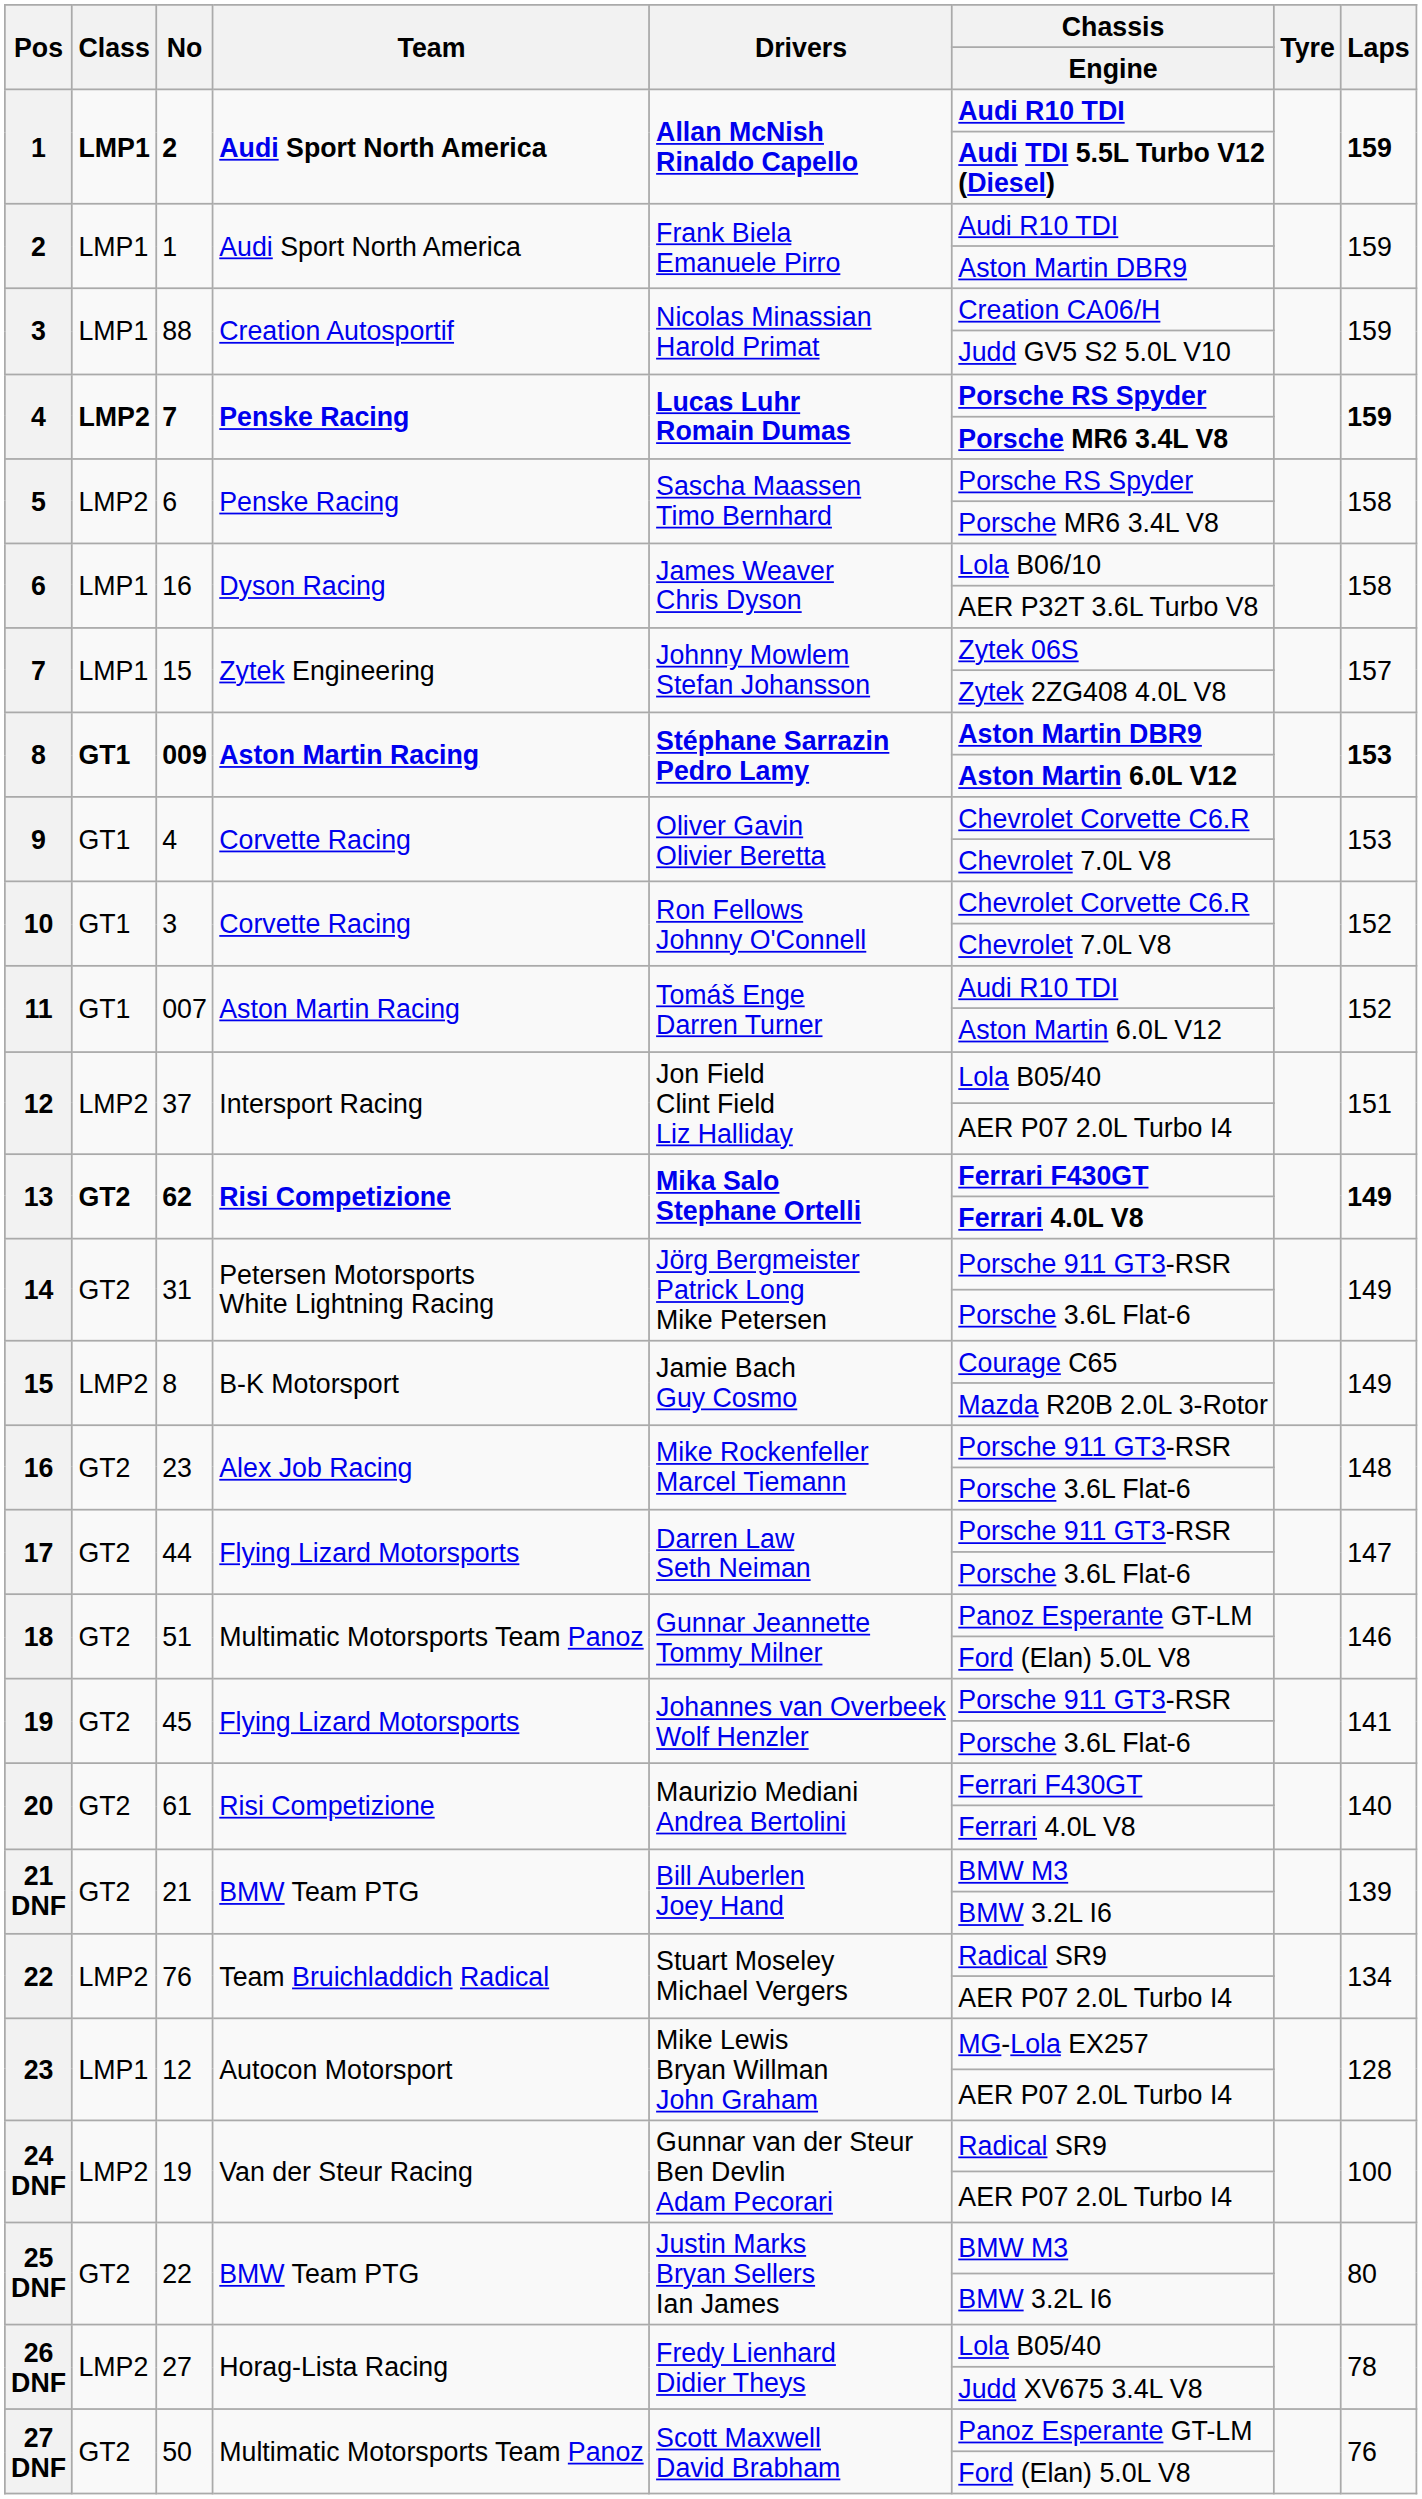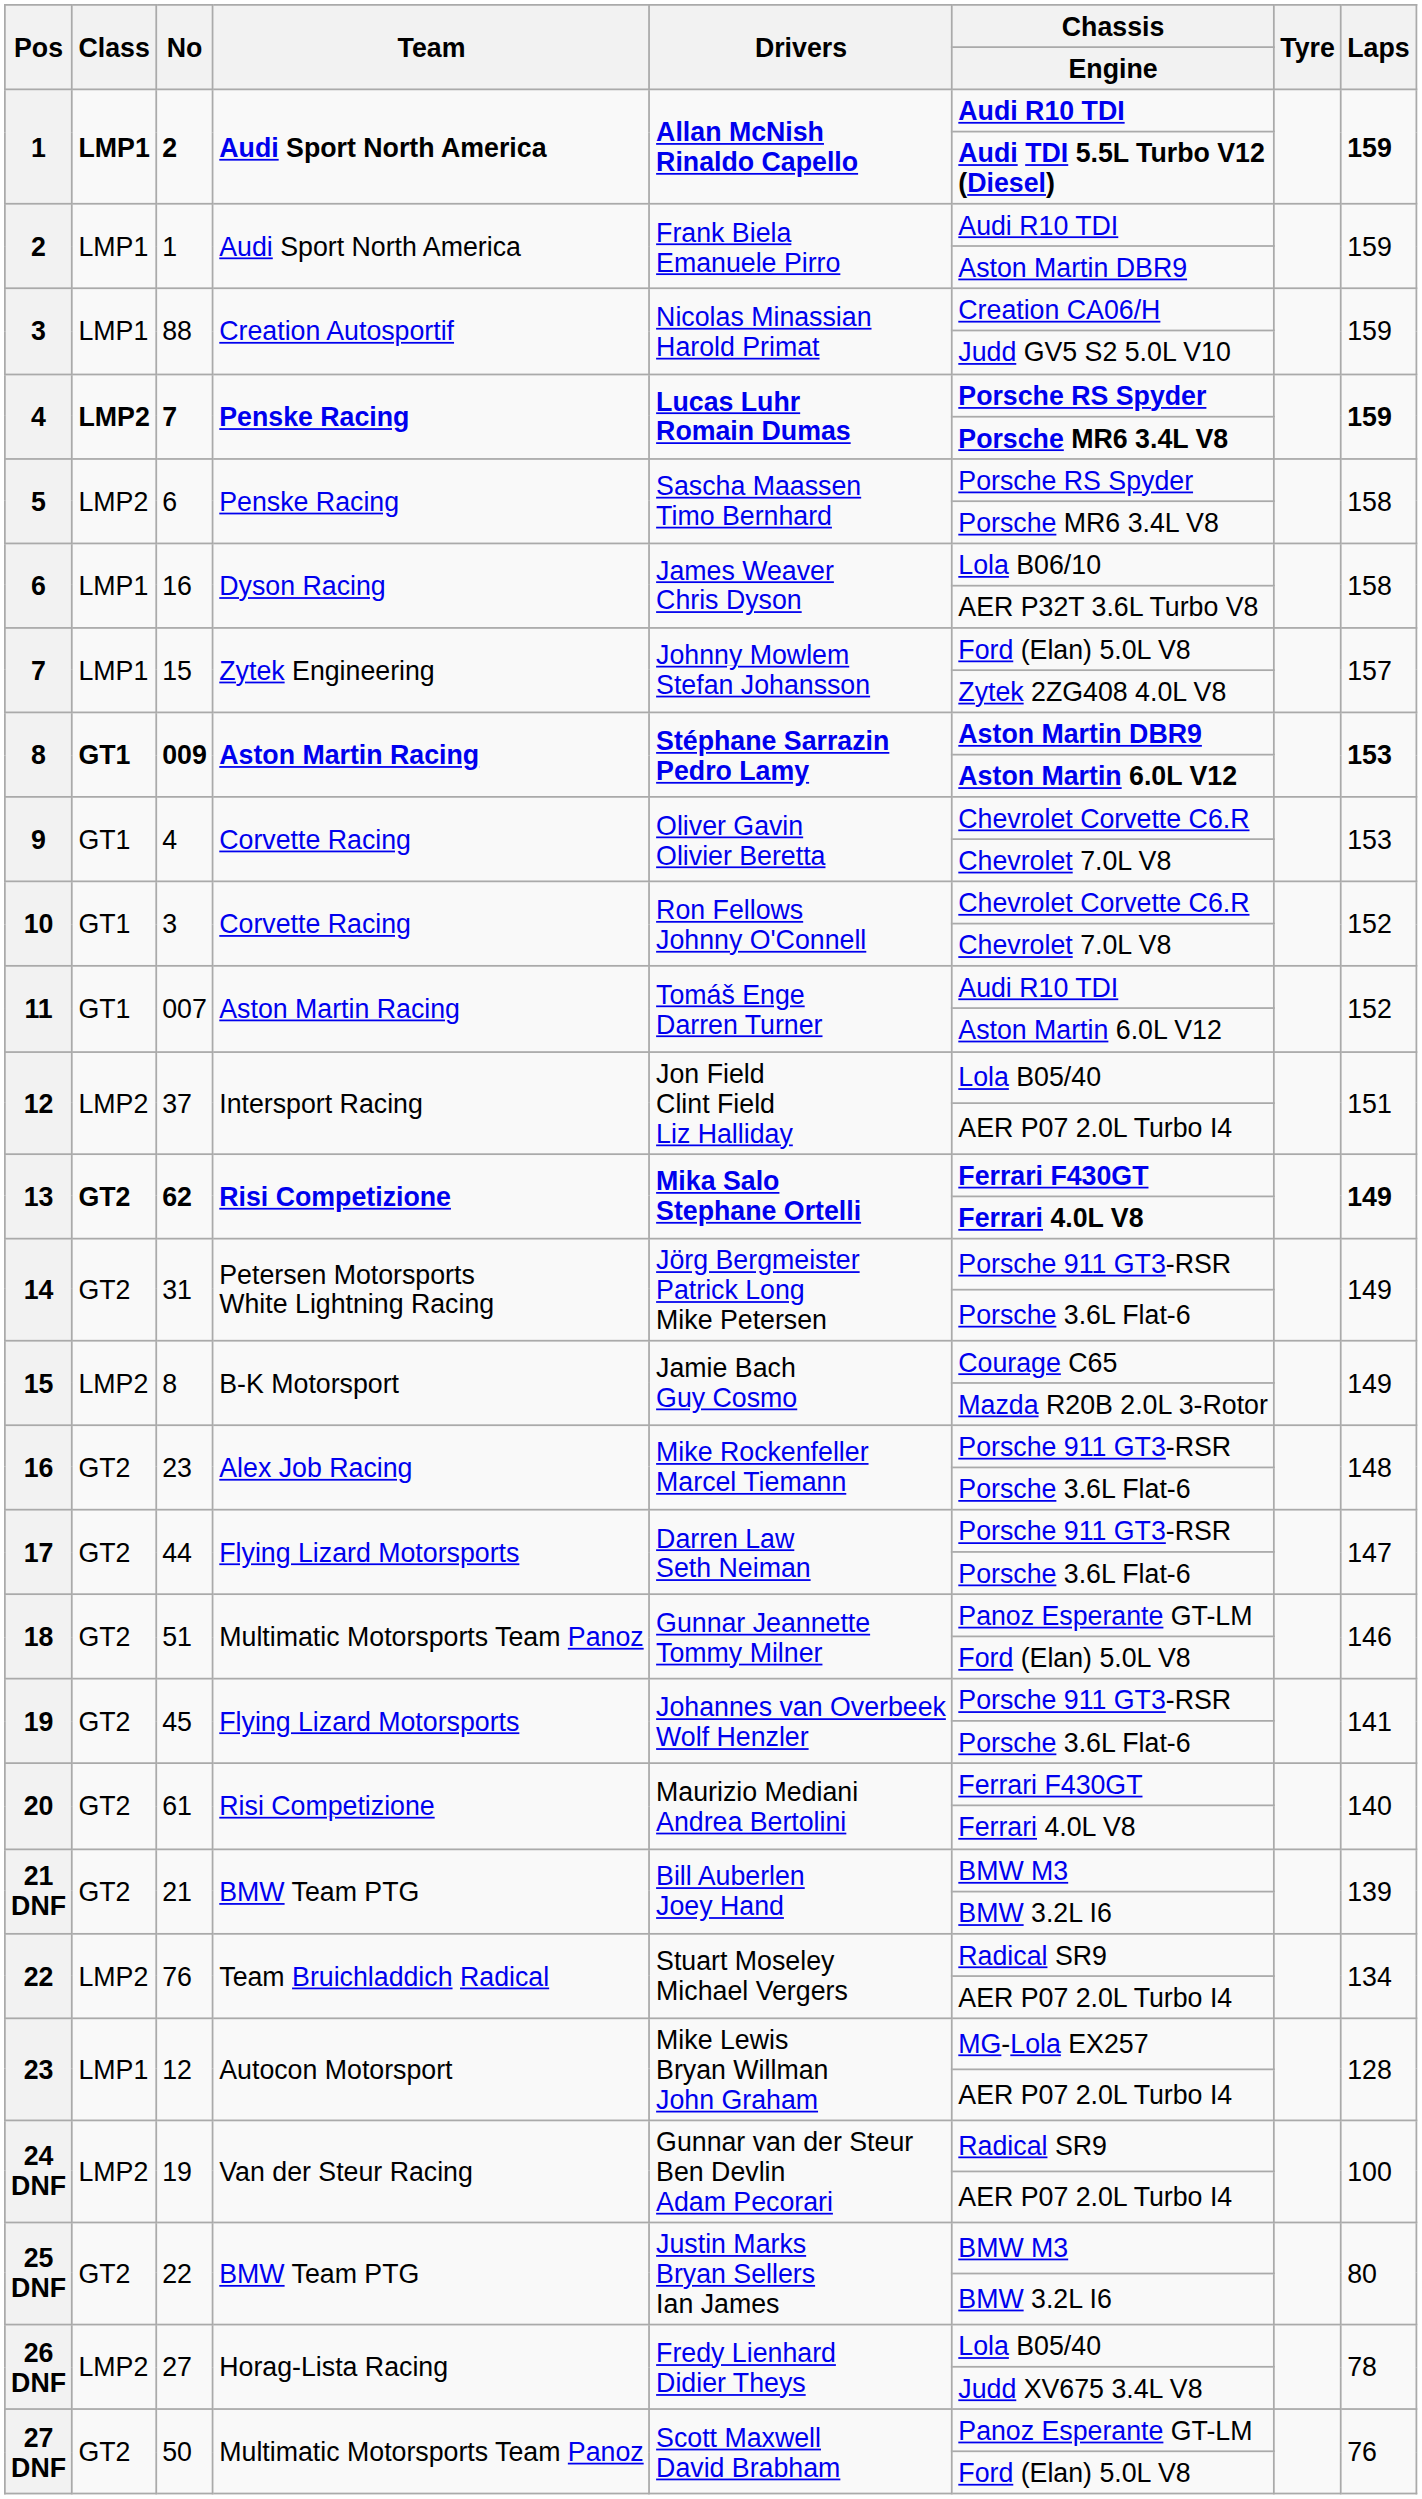(1018, 649) Zytek 06S -> (1074, 649) Ford (Elan) 5.0L V8
